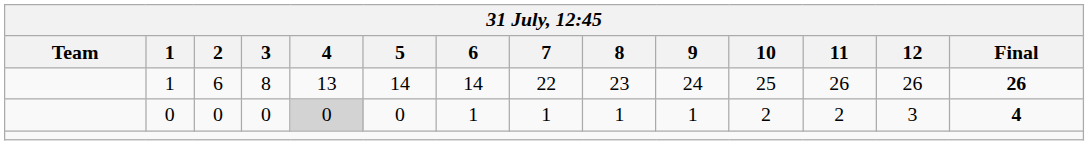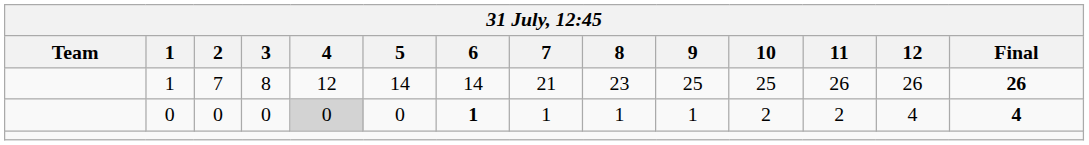(218, 83) 6 -> (218, 83) 7
(327, 83) 13 -> (327, 83) 12
(546, 83) 22 -> (546, 83) 21
(693, 83) 24 -> (693, 83) 25
(473, 114) normal -> (473, 114) bold
(912, 114) 3 -> (912, 114) 4
